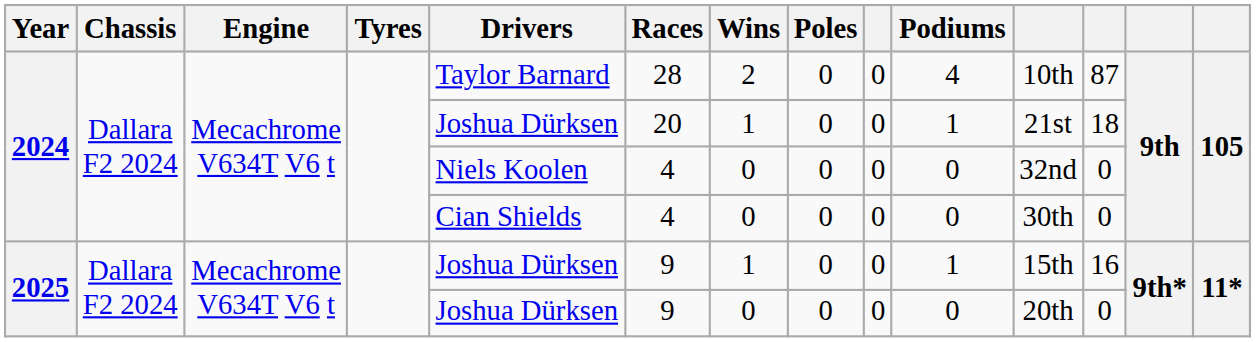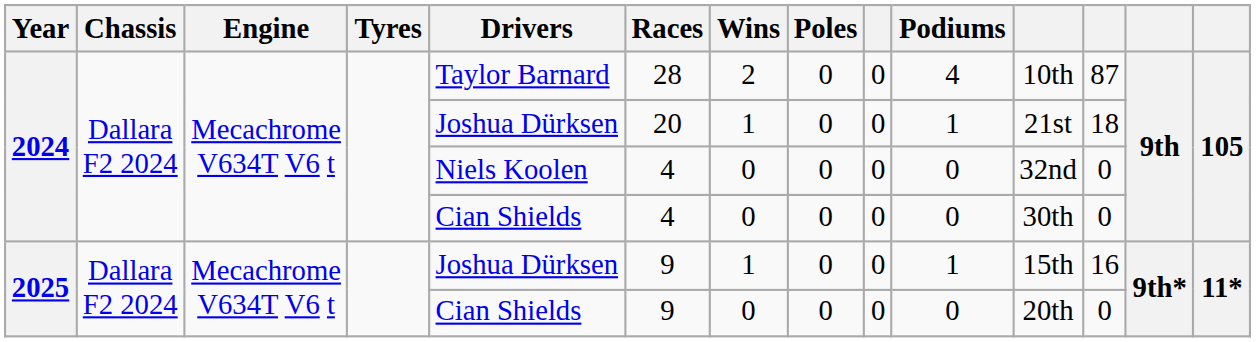(527, 311) Joshua Dürksen -> (508, 311) Cian Shields
